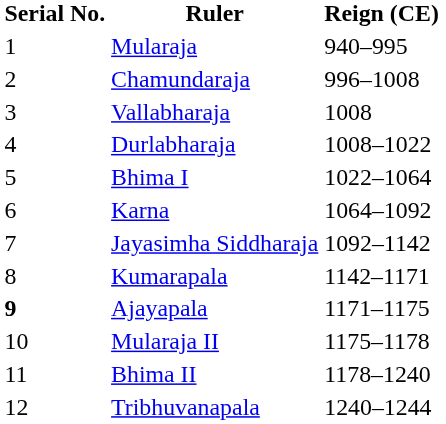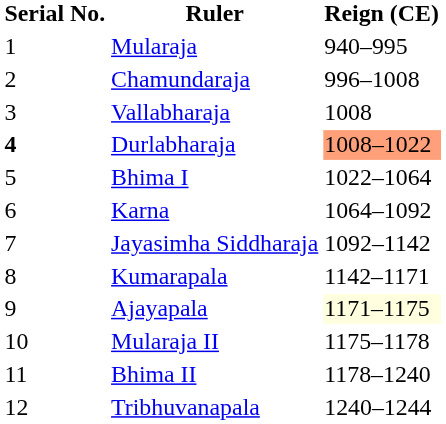(10, 144) normal -> (10, 144) bold
(378, 144) no background -> (378, 144) lightsalmon background
(10, 308) bold -> (10, 308) normal
(377, 308) no background -> (377, 308) lightyellow background
